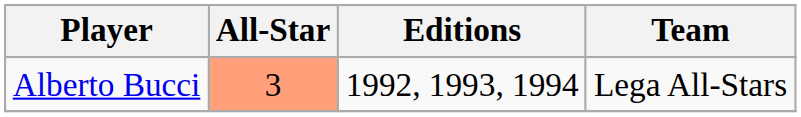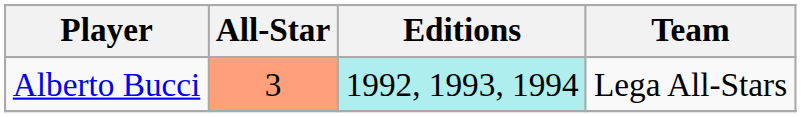(462, 83) no background -> (462, 83) paleturquoise background
